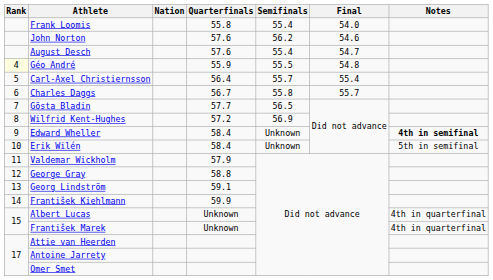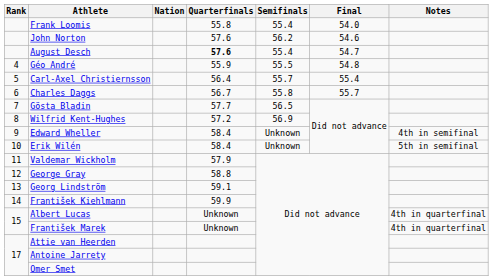(221, 52) normal -> (221, 52) bold
(16, 65) lightyellow background -> (16, 65) no background
(438, 133) bold -> (438, 133) normal
